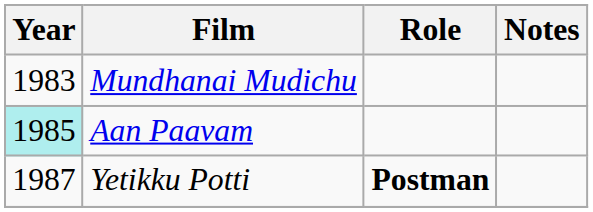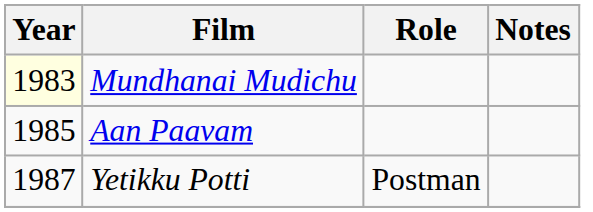(44, 79) no background -> (44, 79) lightyellow background
(44, 130) paleturquoise background -> (44, 130) no background
(430, 180) bold -> (426, 180) normal
